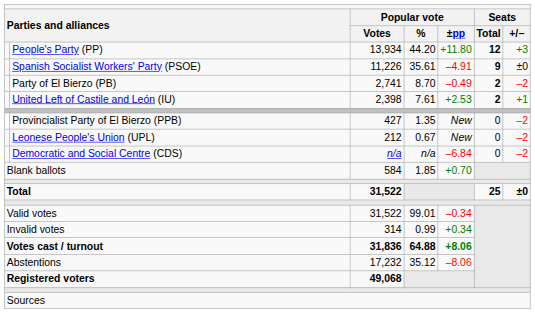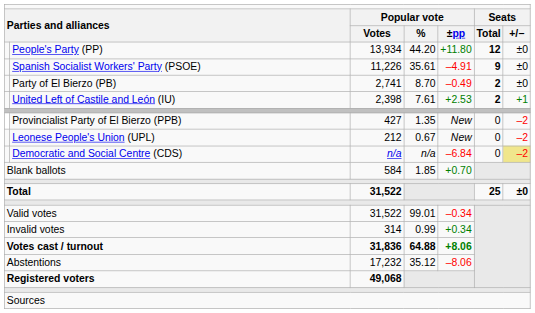(522, 50) +3 -> (522, 50) ±0
(522, 83) –2 -> (522, 83) ±0
(522, 154) no background -> (522, 154) khaki background
